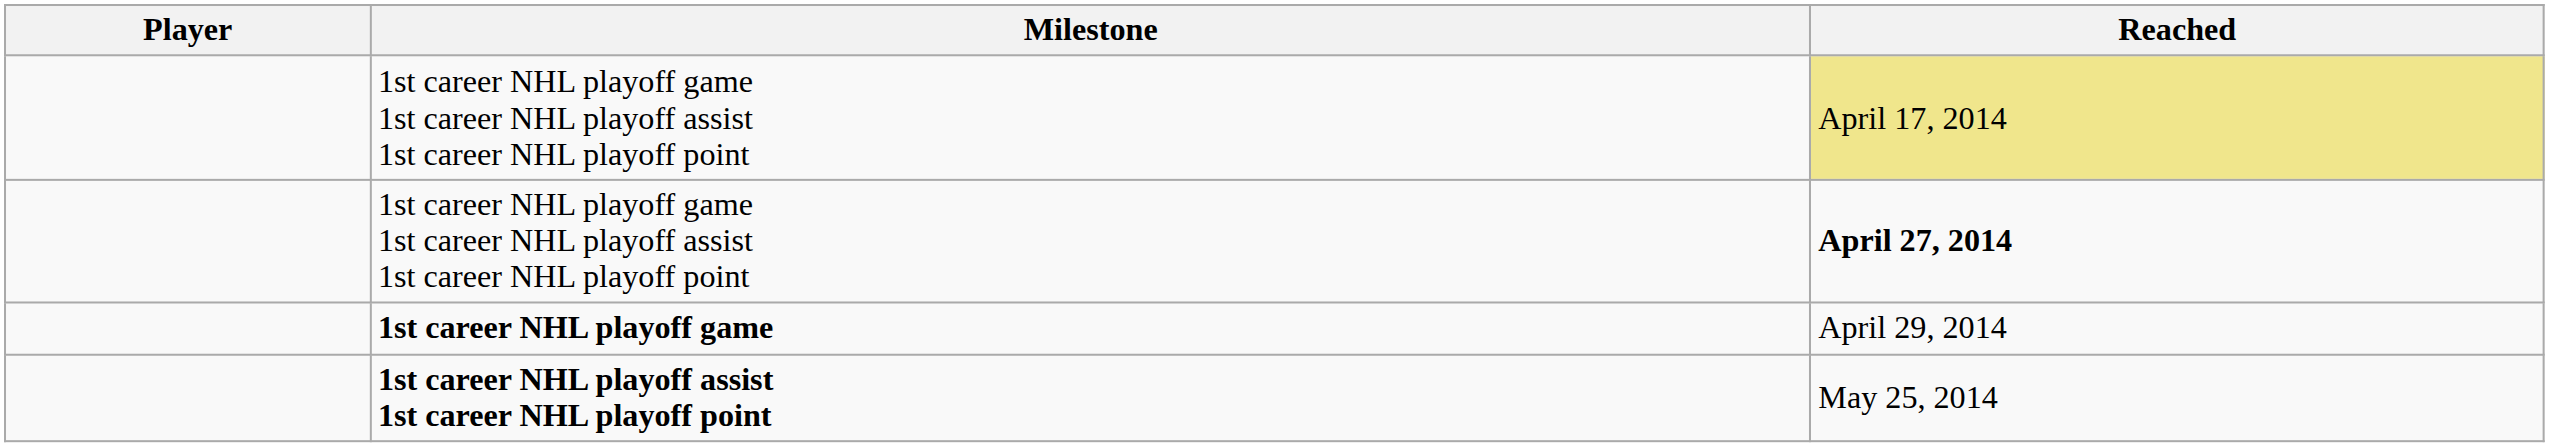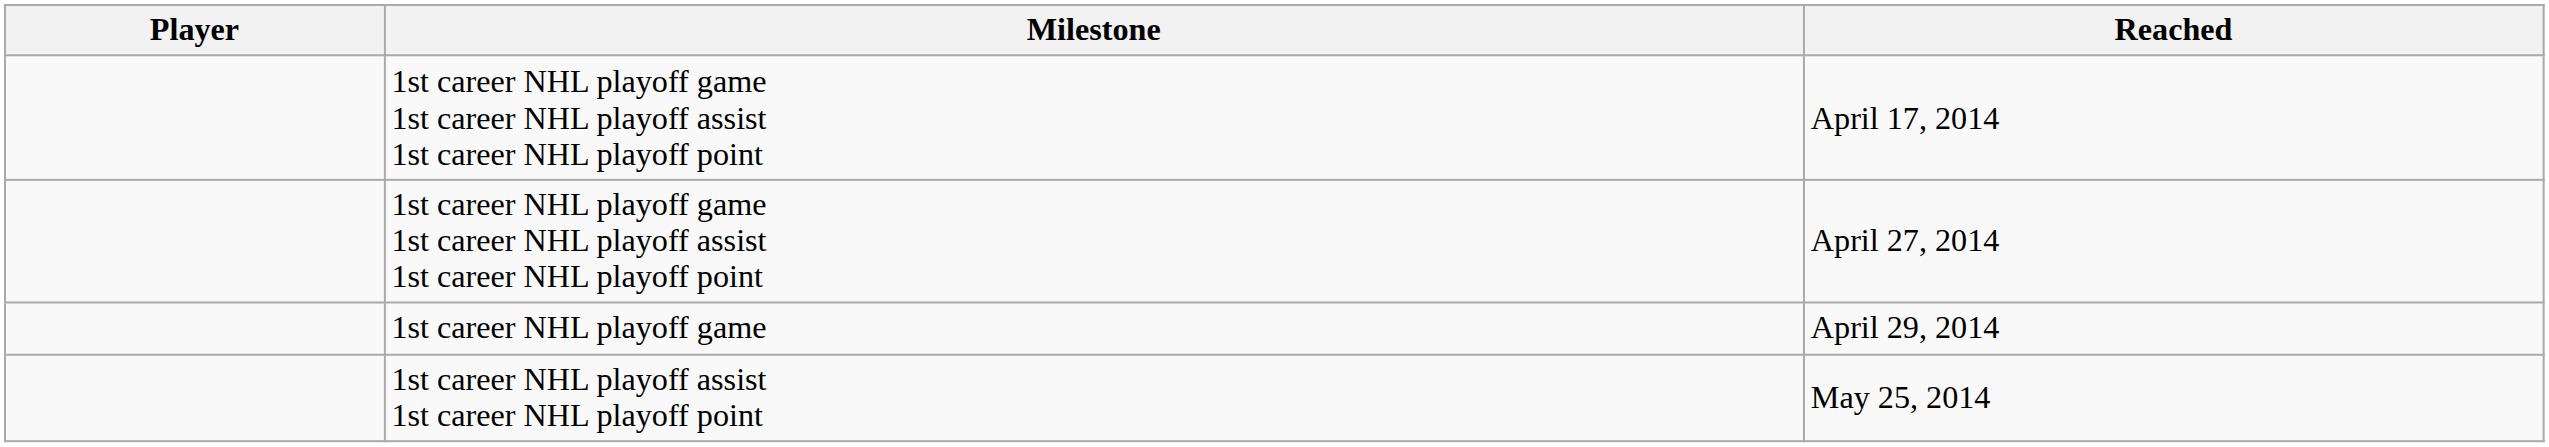(1913, 117) khaki background -> (1905, 117) no background
(1915, 240) bold -> (1905, 240) normal
(576, 327) bold -> (579, 327) normal
(576, 396) bold -> (579, 396) normal
